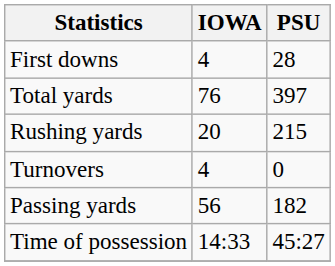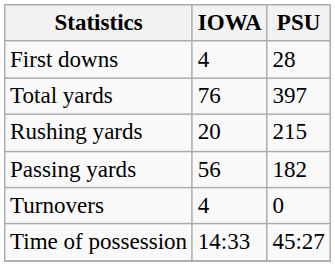rows swapped: (73, 205) <-> (57, 168)
